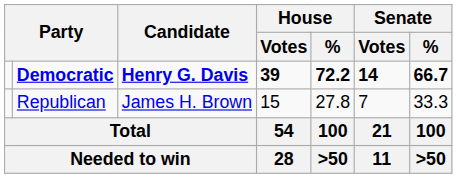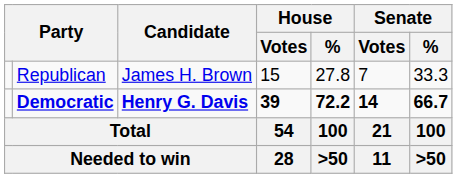rows swapped: (65, 74) <-> (61, 103)
